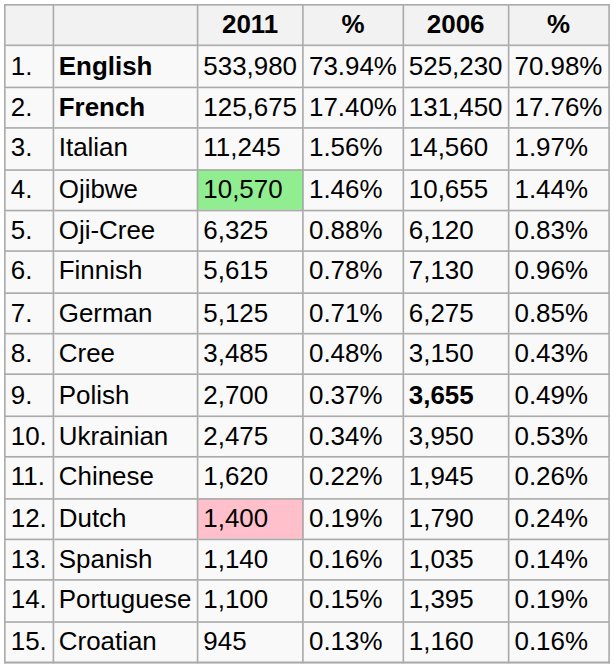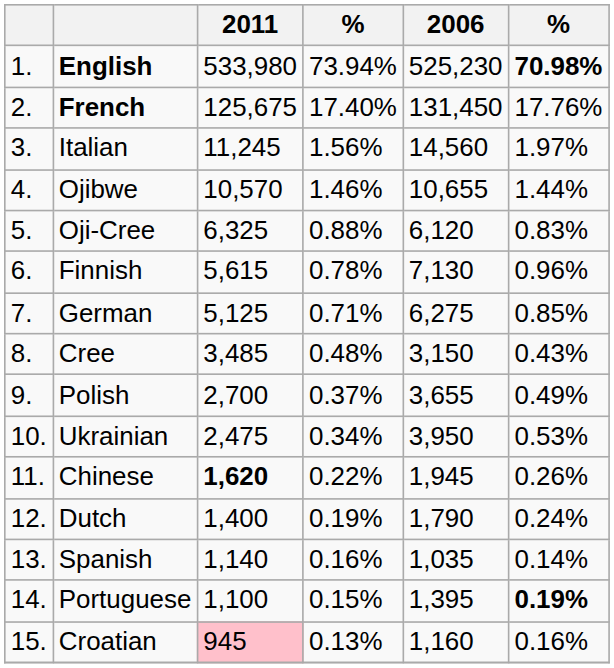(558, 66) normal -> (558, 66) bold
(243, 189) lightgreen background -> (243, 189) no background
(441, 395) bold -> (441, 395) normal
(236, 477) normal -> (236, 477) bold
(236, 518) pink background -> (236, 518) no background
(551, 600) normal -> (551, 600) bold
(225, 641) no background -> (225, 641) pink background
